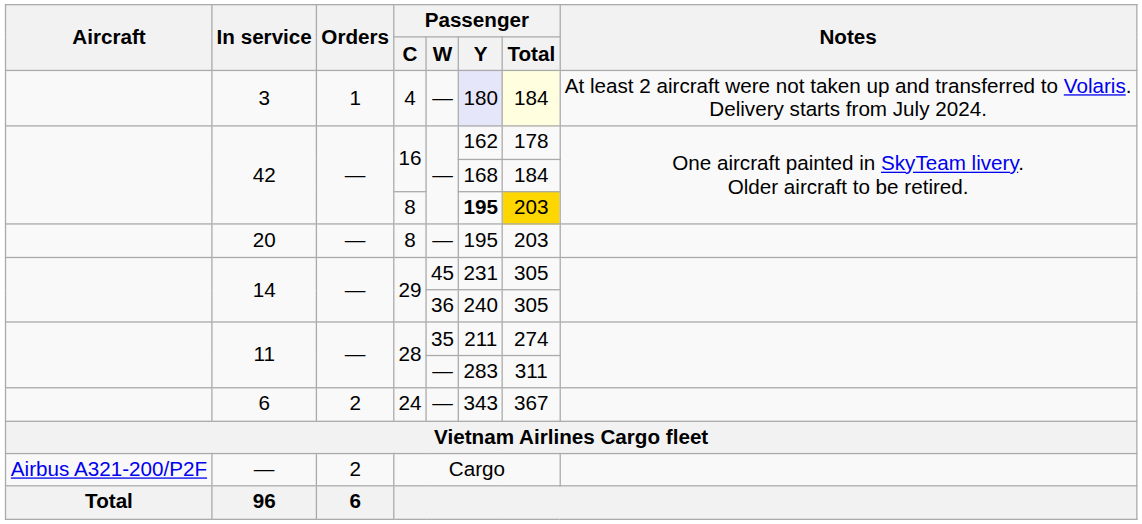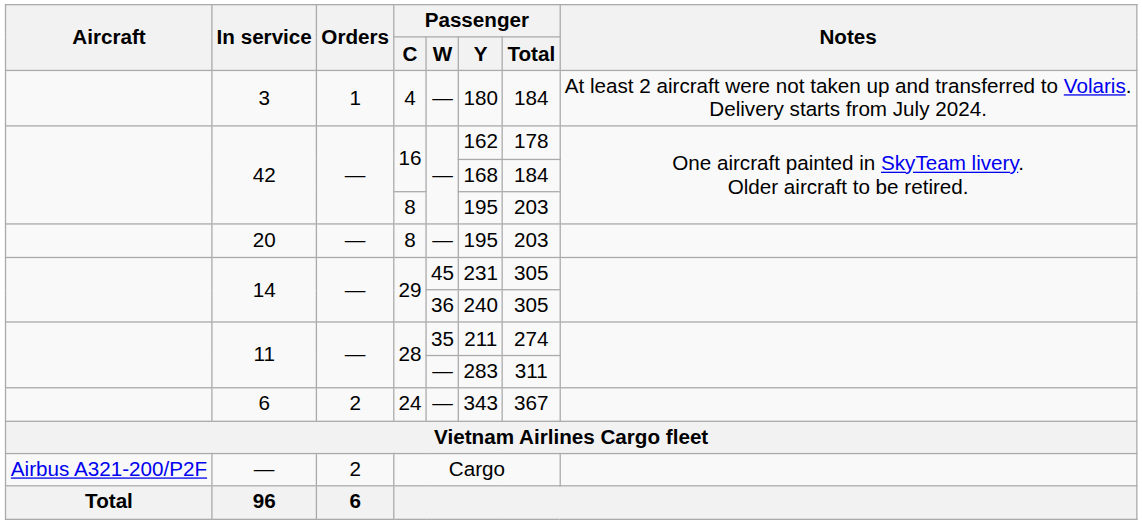(481, 97) lavender background -> (481, 97) no background
(531, 97) lightyellow background -> (531, 97) no background
(481, 207) bold -> (481, 207) normal
(531, 207) gold background -> (531, 207) no background
